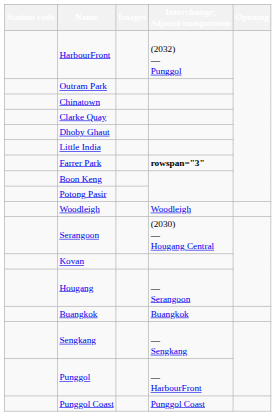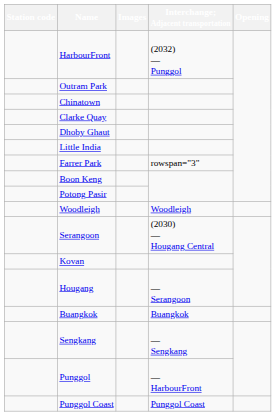(178, 163) bold -> (175, 163) normal
